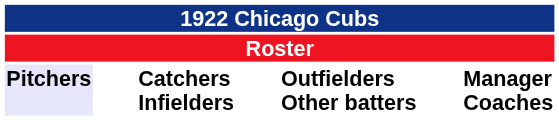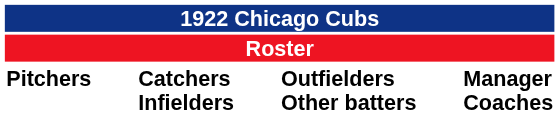(49, 78) lavender background -> (49, 78) no background
